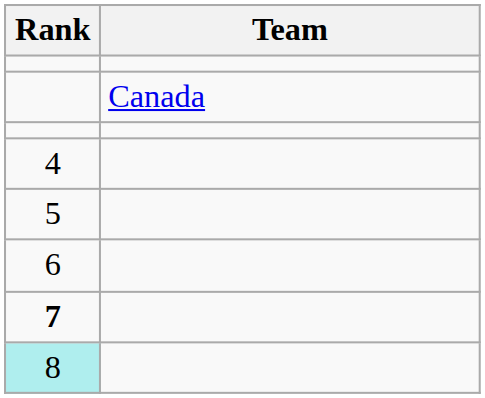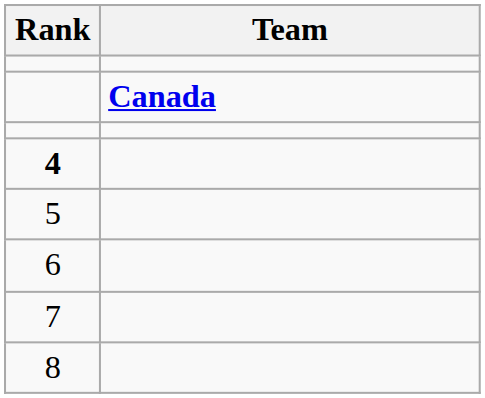(157, 96) normal -> (162, 96) bold
(53, 162) normal -> (53, 162) bold
(53, 316) bold -> (53, 316) normal
(53, 367) paleturquoise background -> (53, 367) no background
